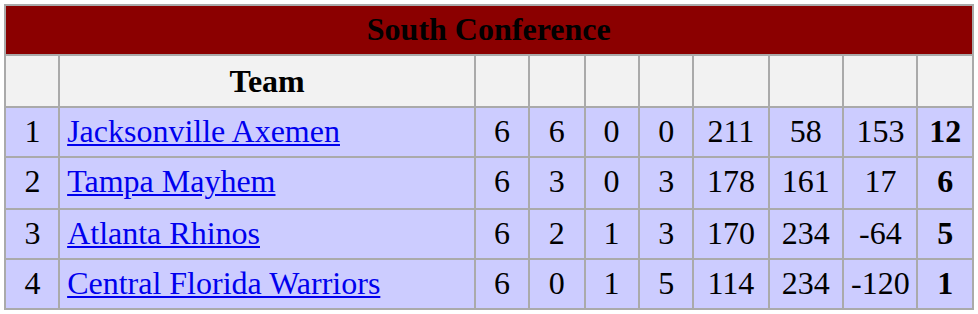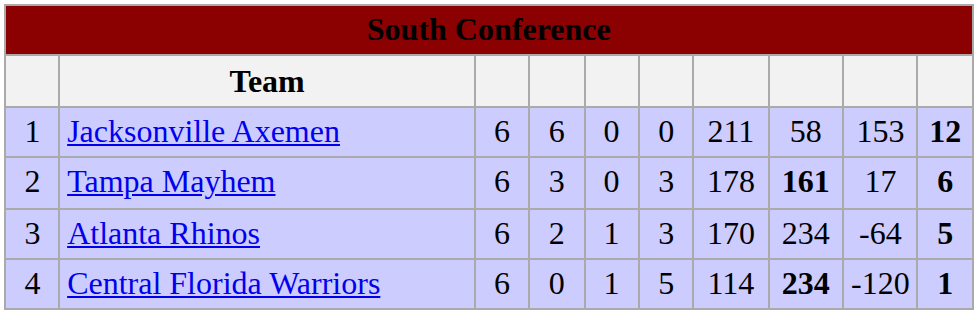(806, 182) normal -> (806, 182) bold
(806, 283) normal -> (806, 283) bold
